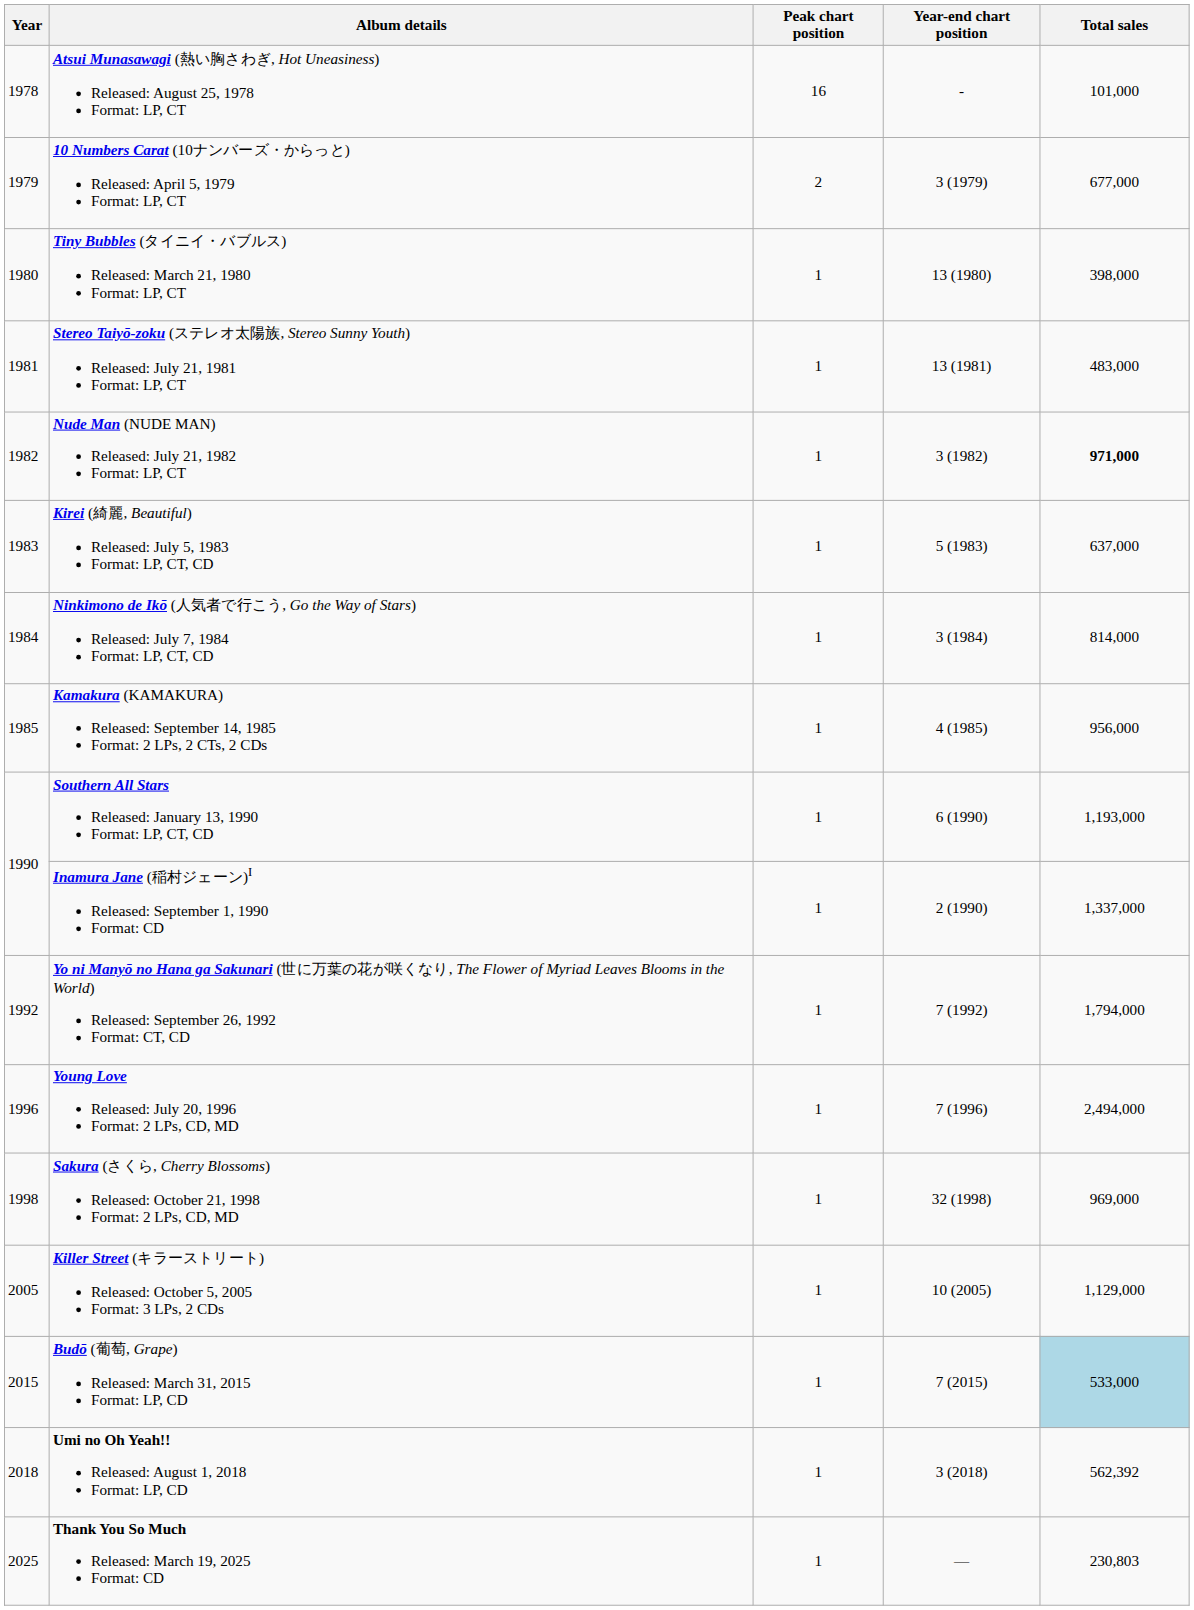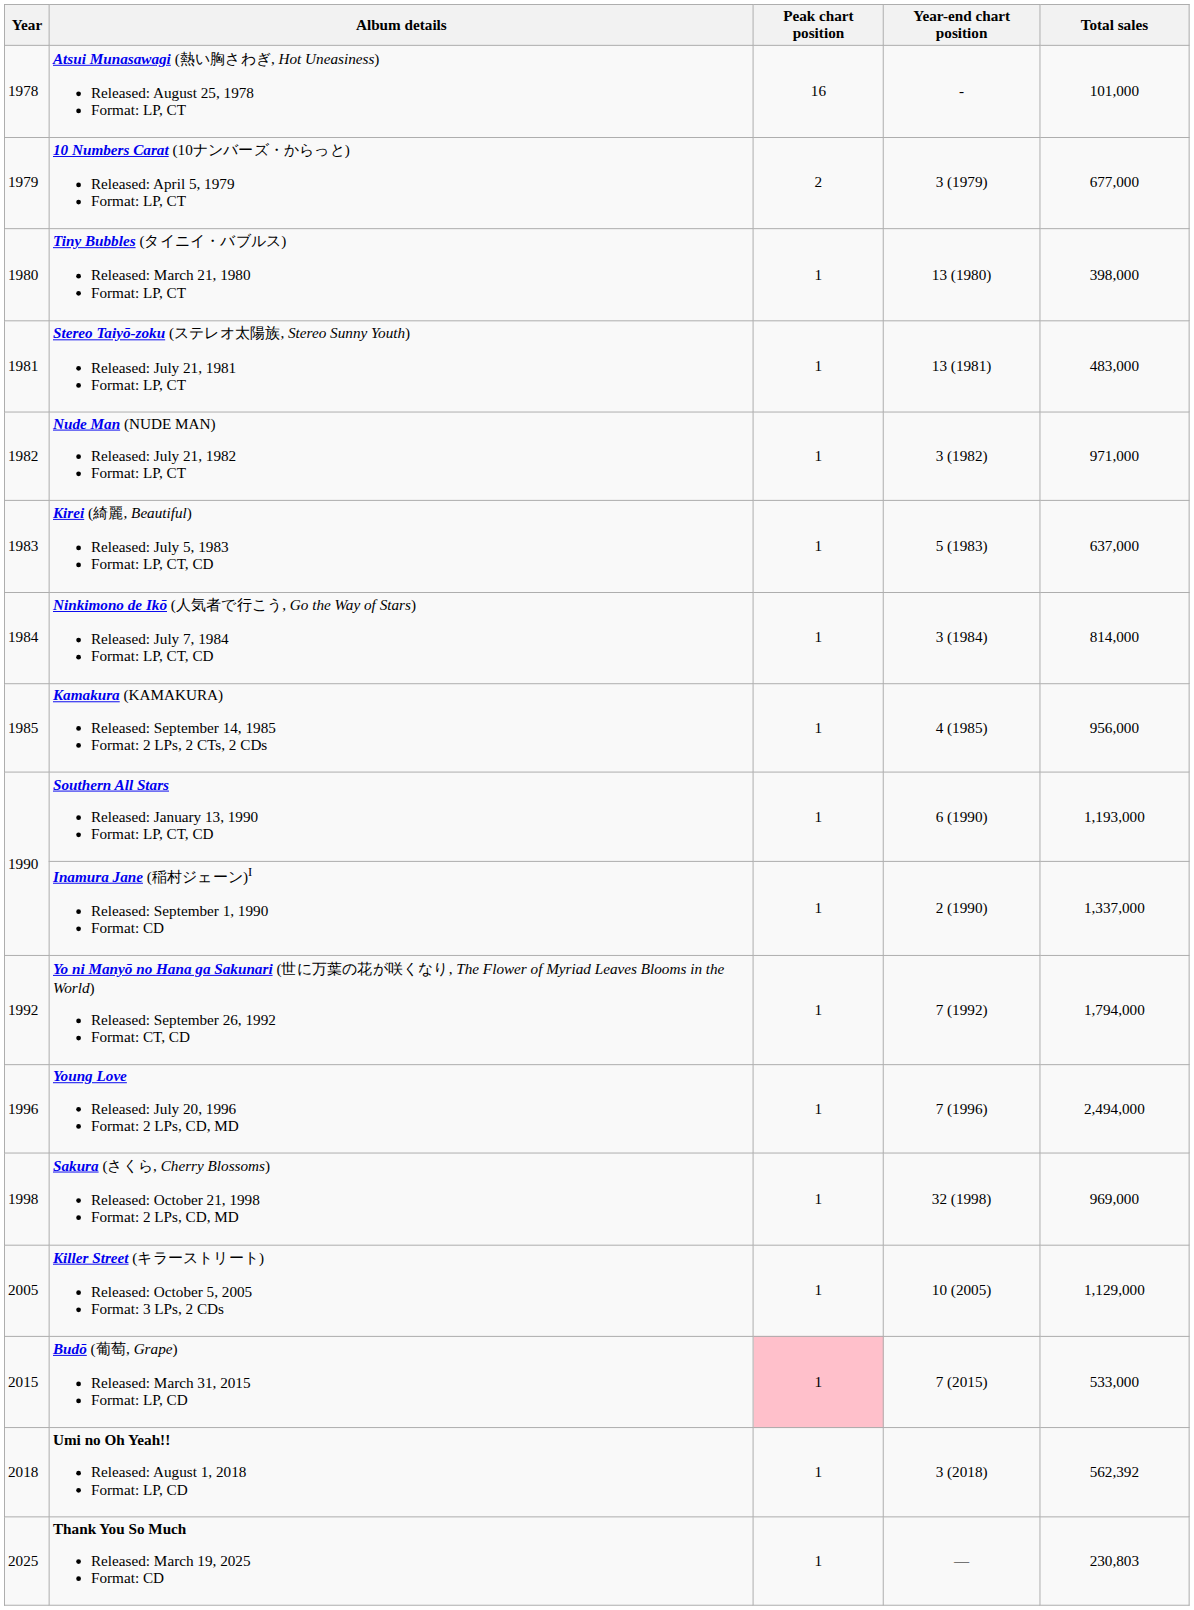(1114, 456) bold -> (1114, 456) normal
(818, 1382) no background -> (818, 1382) pink background
(1114, 1382) lightblue background -> (1114, 1382) no background
